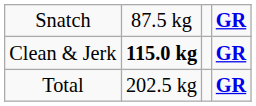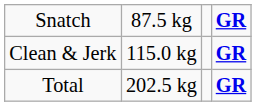(161, 52) bold -> (161, 52) normal
